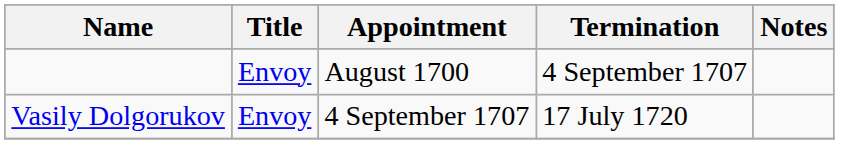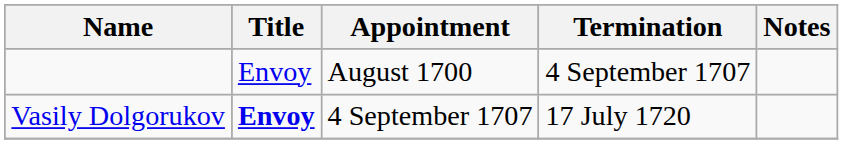(275, 116) normal -> (276, 116) bold
